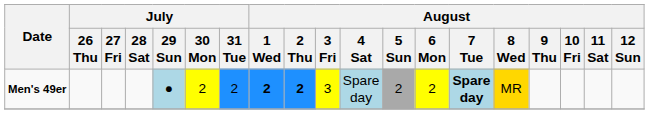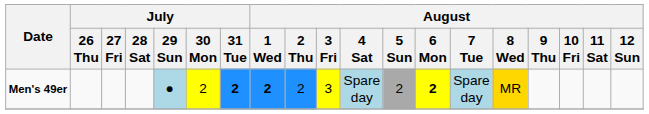(234, 89) normal -> (235, 89) bold
(300, 89) bold -> (301, 89) normal
(432, 89) normal -> (433, 89) bold
(471, 89) bold -> (471, 89) normal
